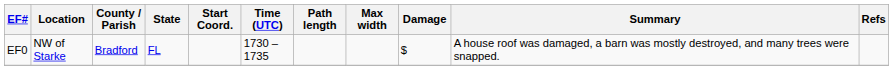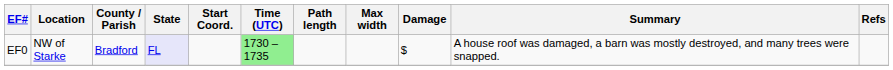(154, 50) no background -> (154, 50) lavender background
(261, 50) no background -> (261, 50) lightgreen background
